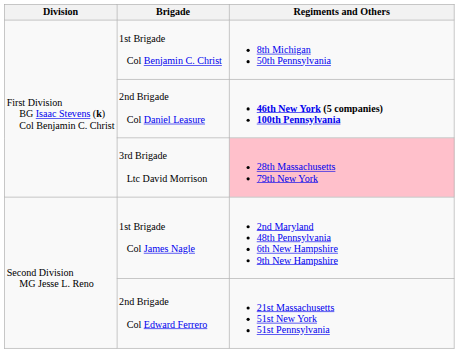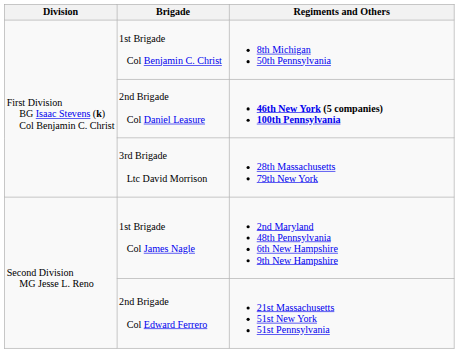(342, 173) pink background -> (342, 173) no background
